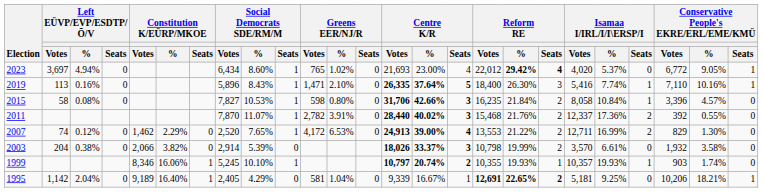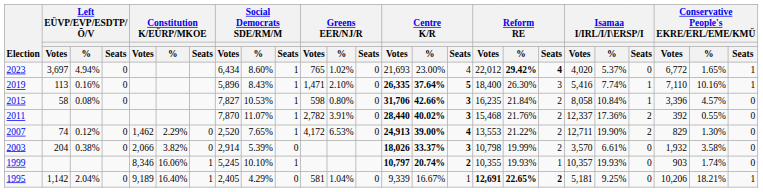(714, 70) 9.05% -> (714, 70) 1.65%
(612, 132) 16.99% -> (612, 132) 19.90%
(649, 163) 1 -> (649, 163) 0
